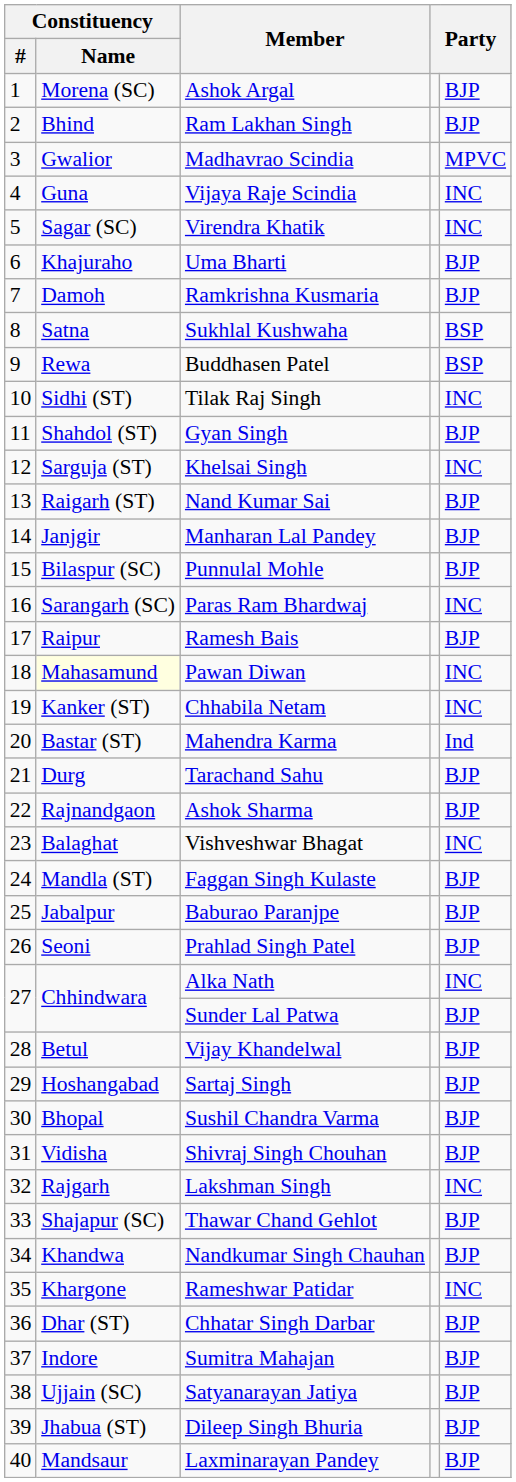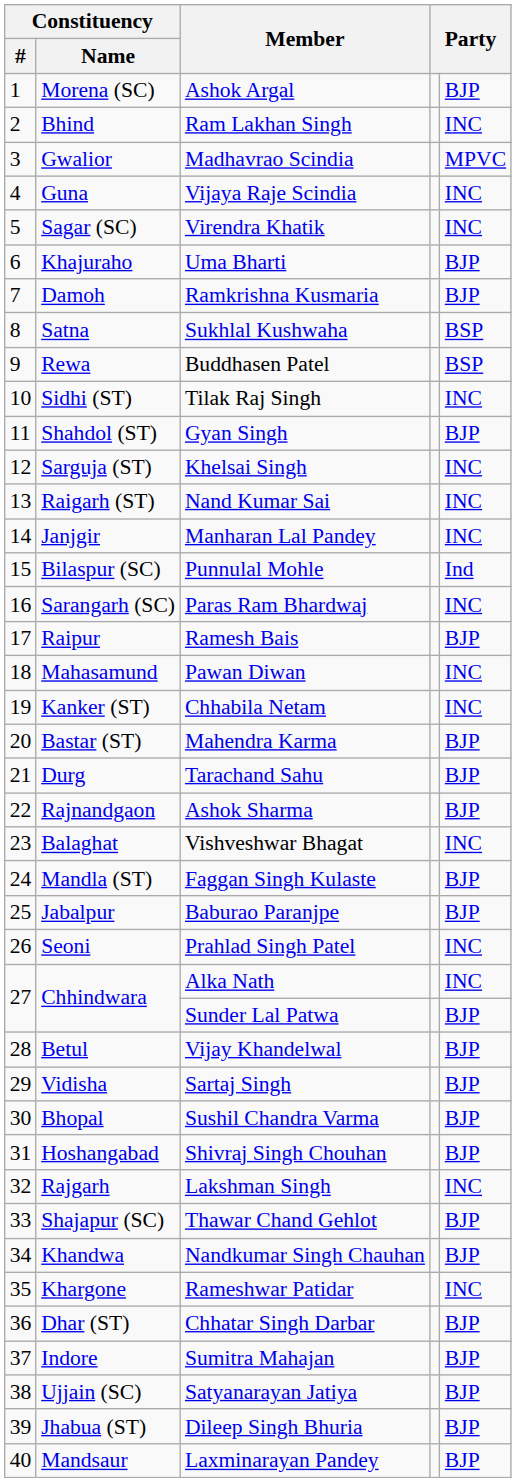(462, 124) BJP -> (463, 124) INC
(462, 501) BJP -> (463, 501) INC
(462, 535) BJP -> (463, 535) INC
(462, 569) BJP -> (459, 569) Ind
(99, 672) lightyellow background -> (99, 672) no background
(459, 741) Ind -> (462, 741) BJP
(462, 946) BJP -> (463, 946) INC
(100, 1083) Hoshangabad -> (74, 1083) Vidisha
(74, 1152) Vidisha -> (100, 1152) Hoshangabad
